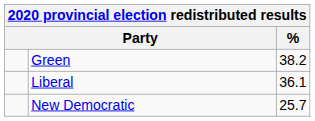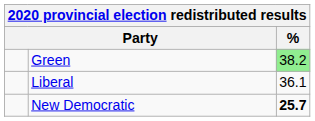(293, 60) no background -> (293, 60) lightgreen background
(293, 104) normal -> (293, 104) bold
